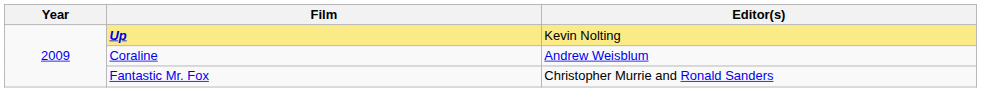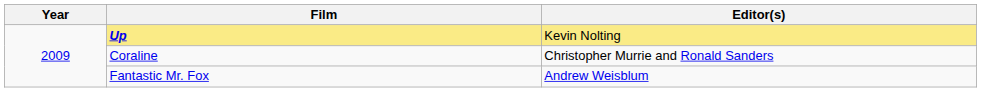(596, 55) Andrew Weisblum -> (659, 55) Christopher Murrie and Ronald Sanders
(659, 76) Christopher Murrie and Ronald Sanders -> (596, 76) Andrew Weisblum
